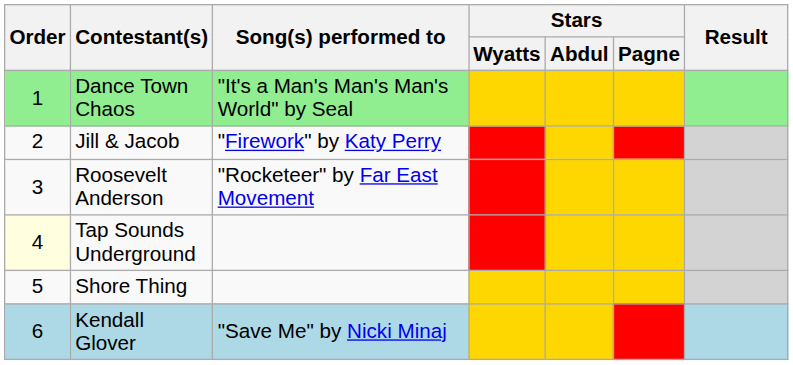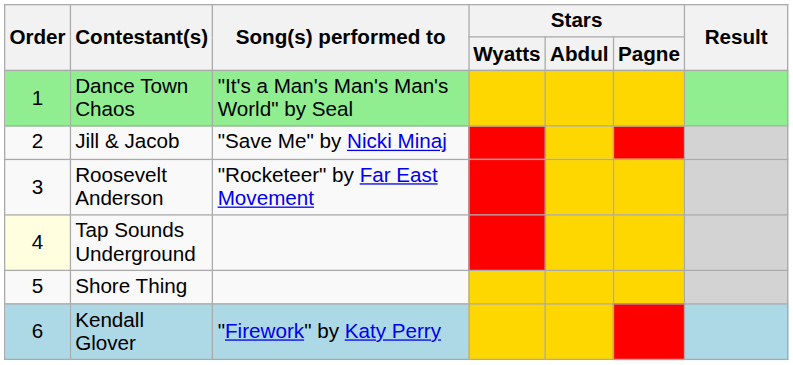(329, 142) "Firework" by Katy Perry -> (332, 142) "Save Me" by Nicki Minaj
(332, 331) "Save Me" by Nicki Minaj -> (329, 331) "Firework" by Katy Perry
